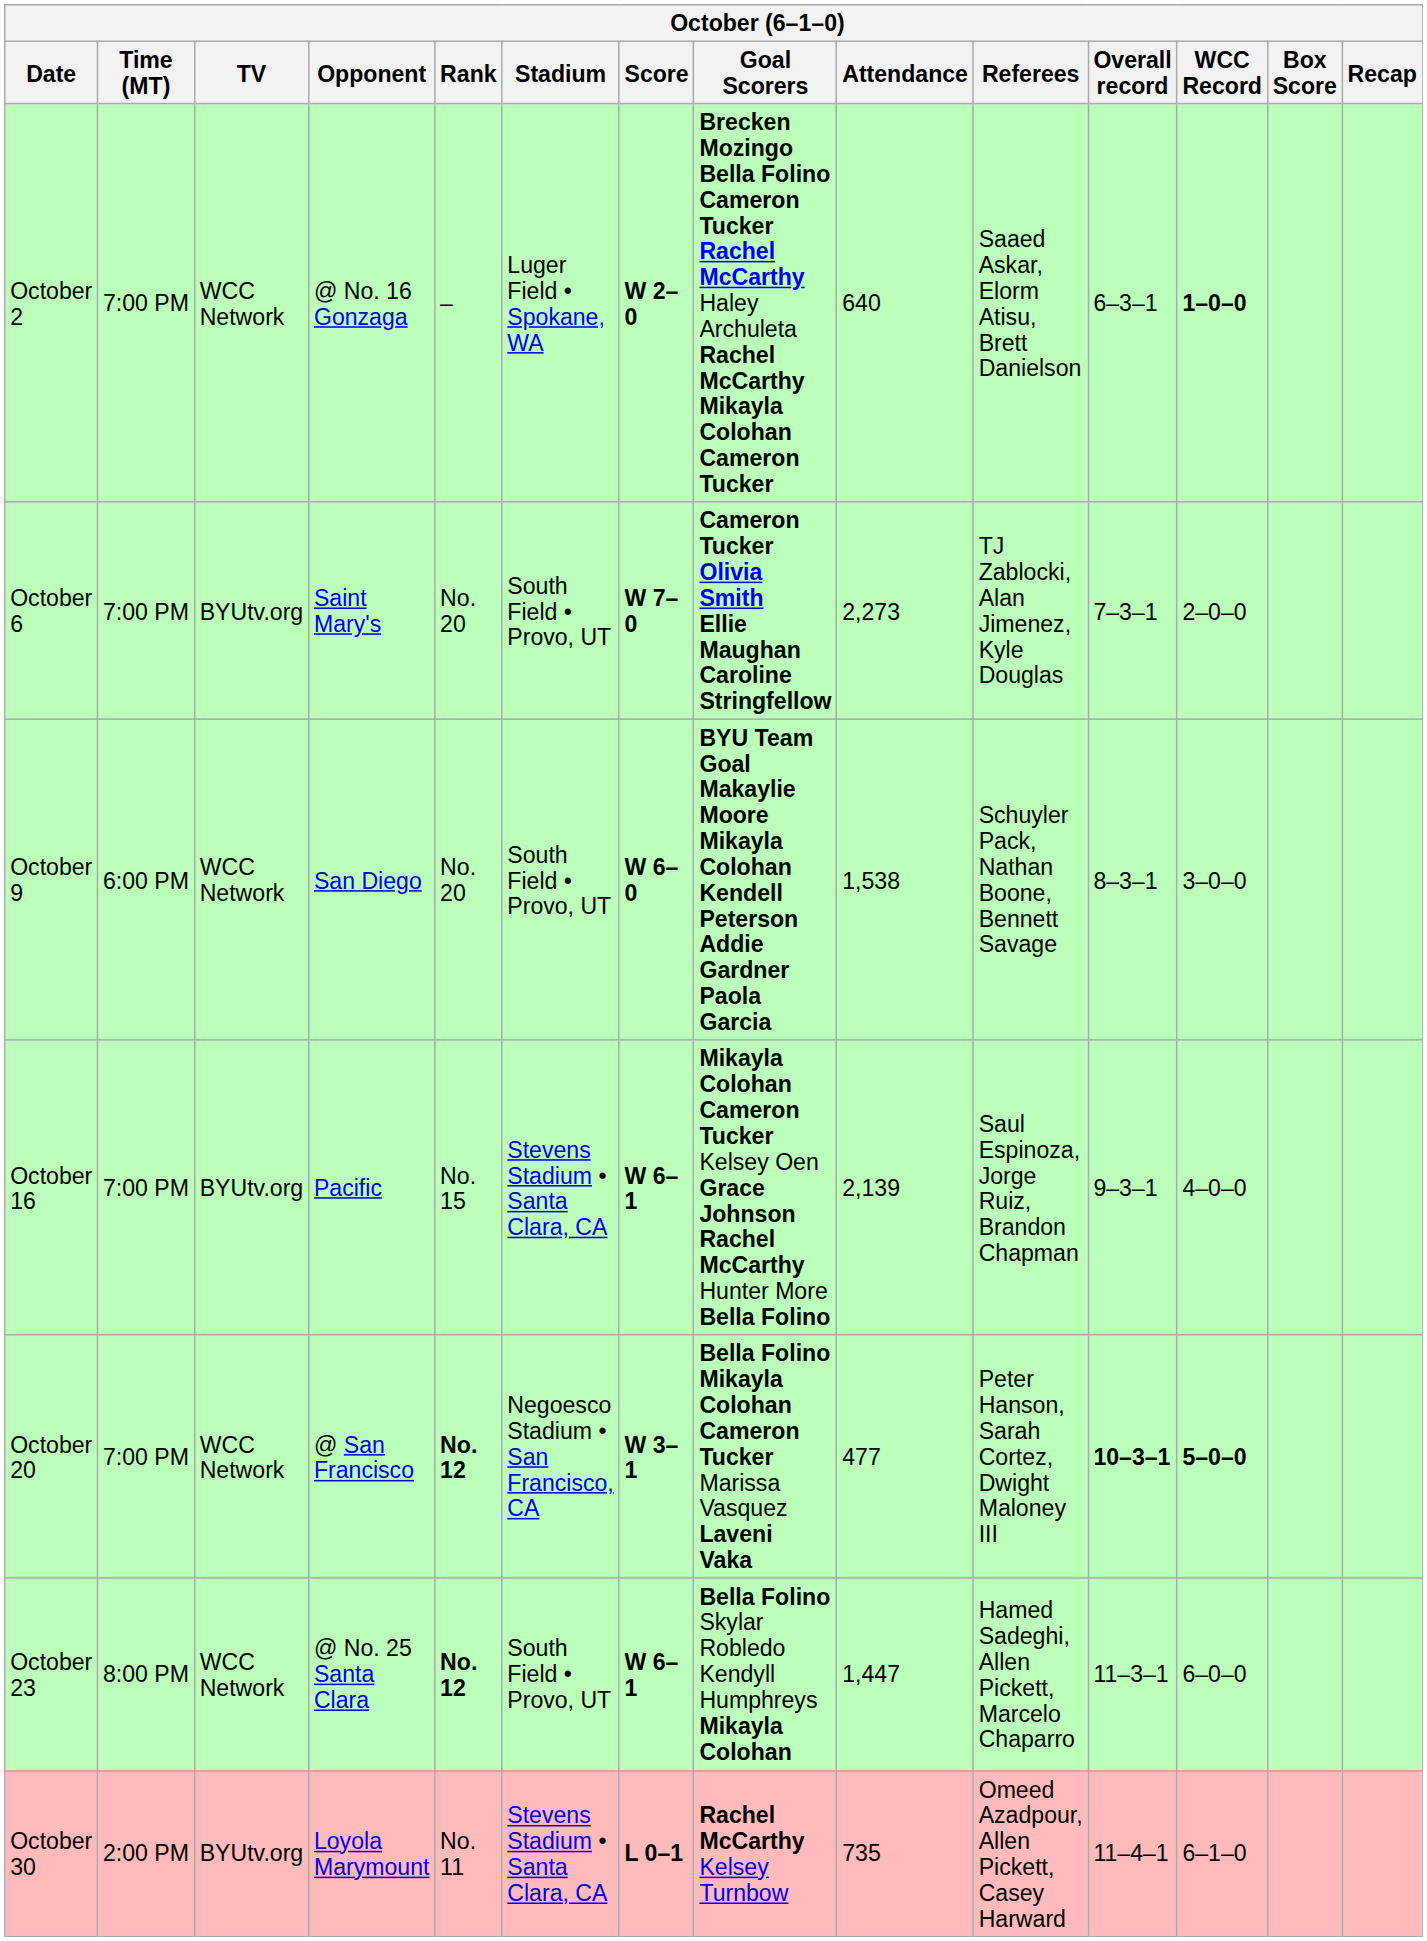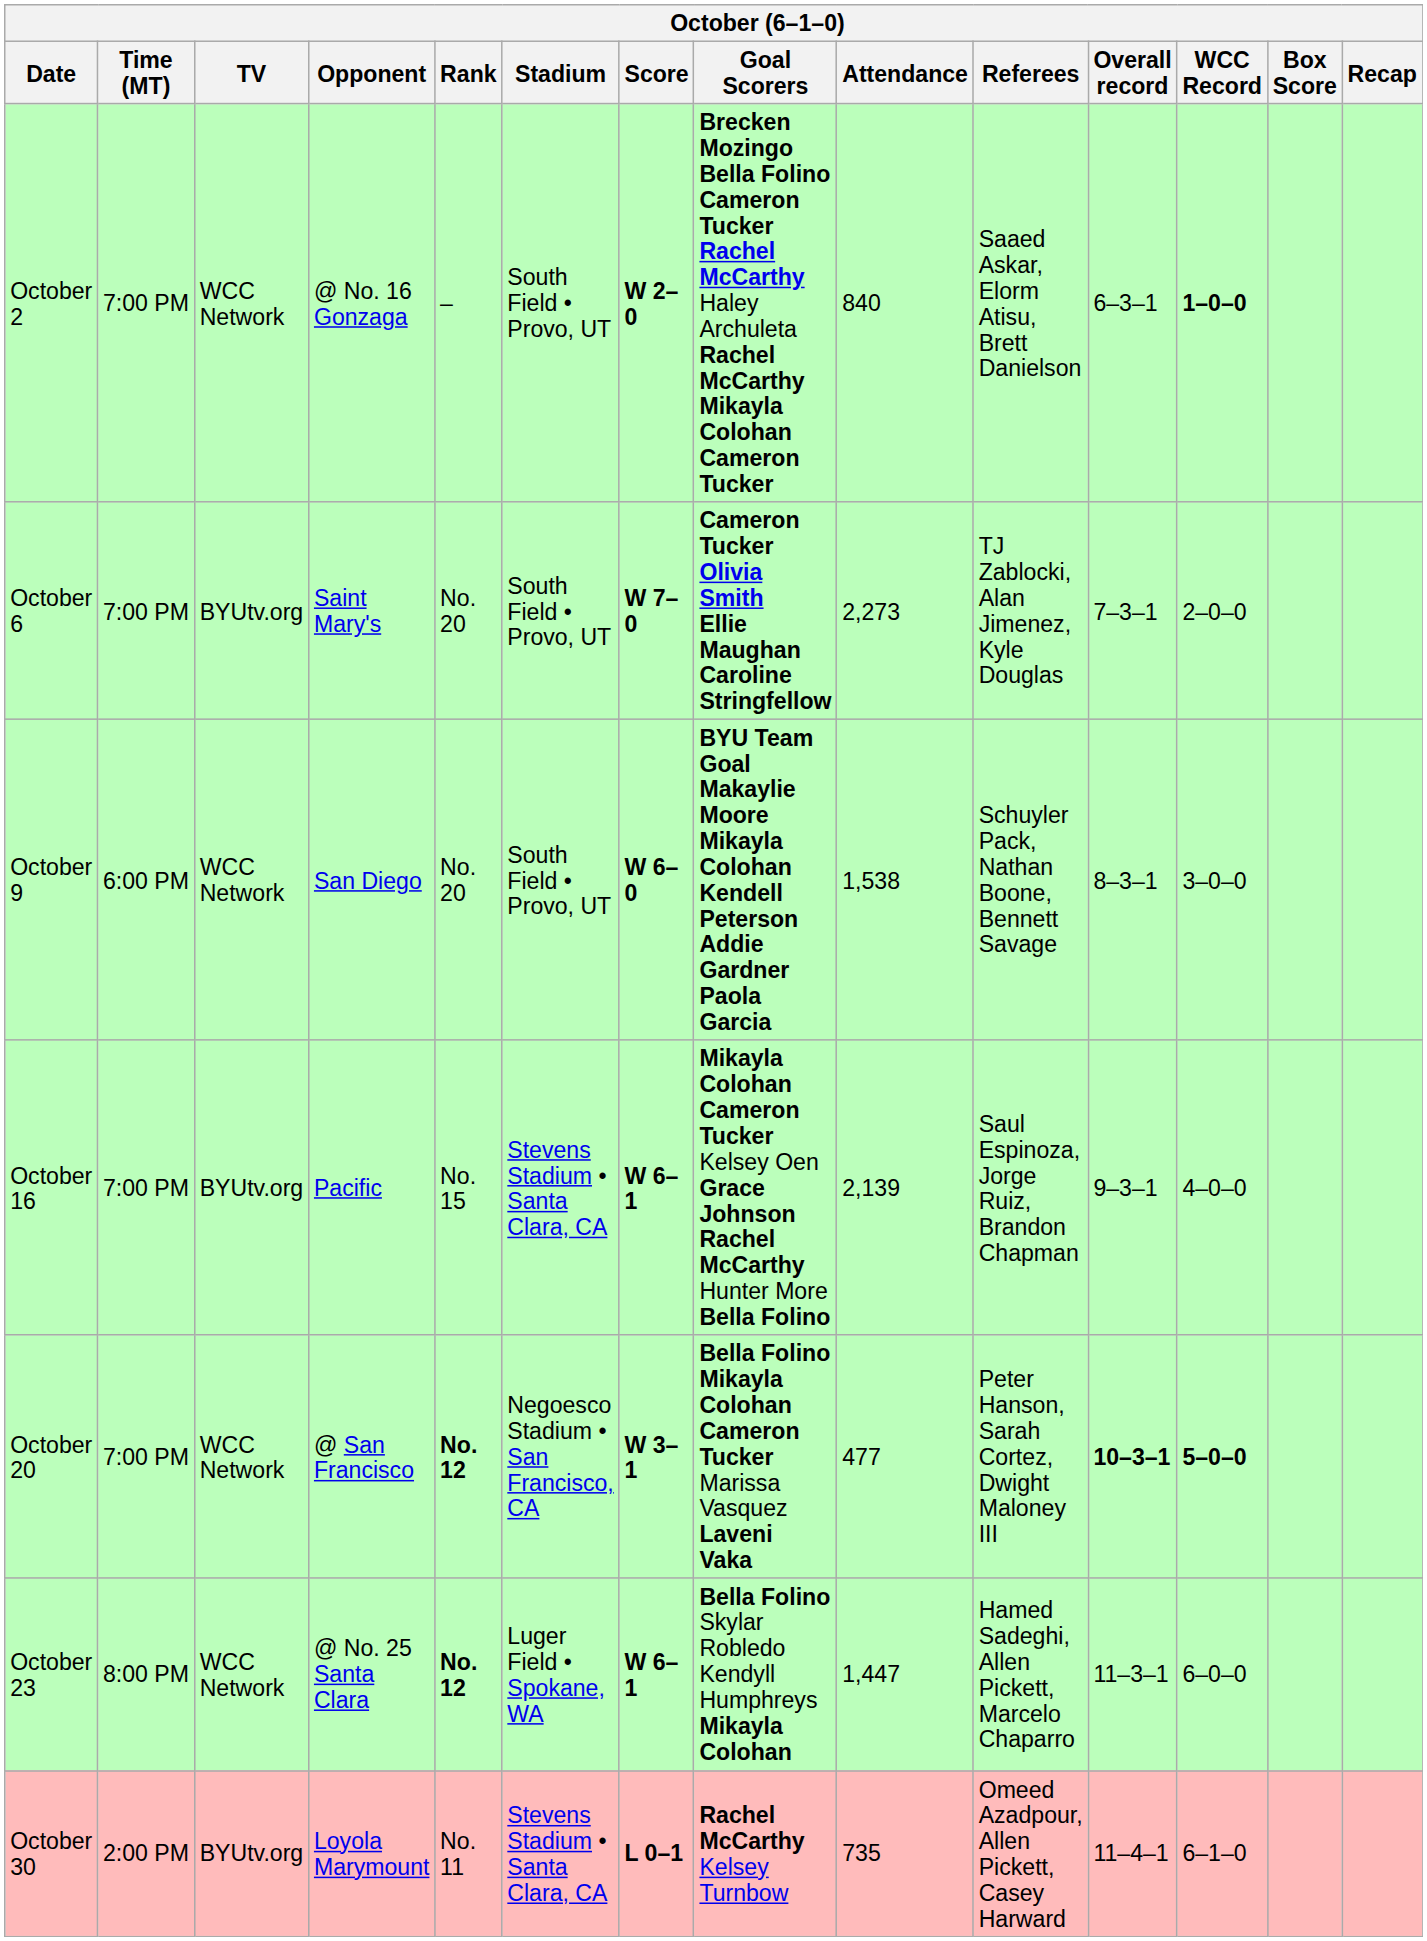(556, 303) Luger Field • Spokane, WA -> (559, 303) South Field • Provo, UT
(861, 303) 640 -> (861, 303) 840
(559, 1674) South Field • Provo, UT -> (556, 1674) Luger Field • Spokane, WA
